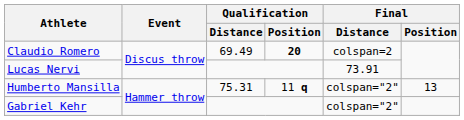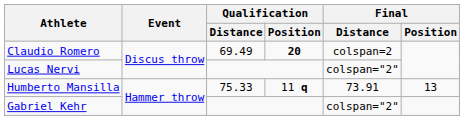(362, 69) 73.91 -> (362, 69) colspan="2"
(236, 87) 75.31 -> (236, 87) 75.33
(362, 87) colspan="2" -> (362, 87) 73.91
